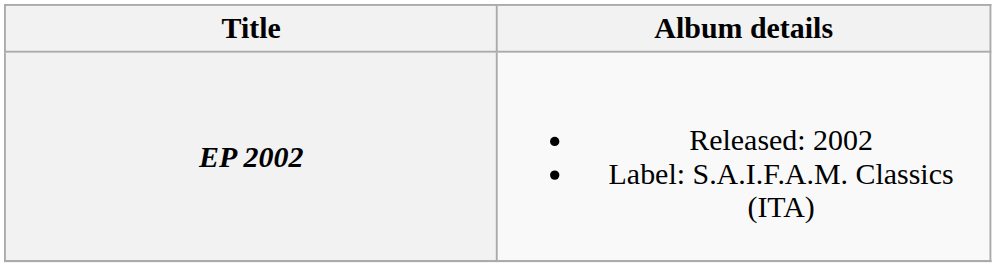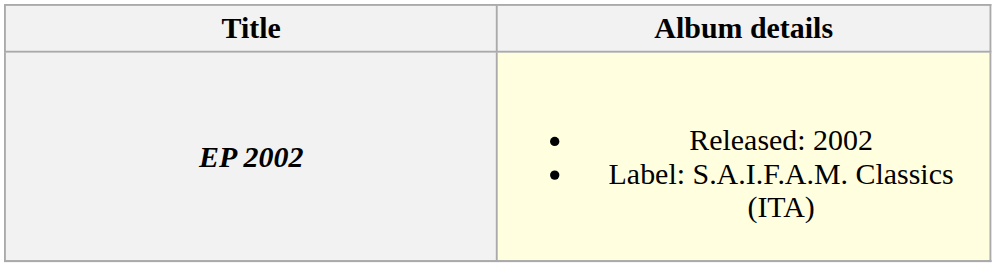(744, 173) no background -> (744, 173) lightyellow background
